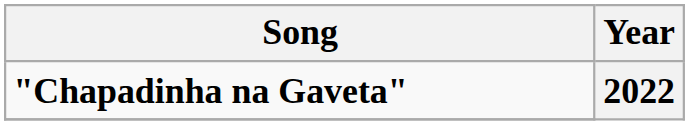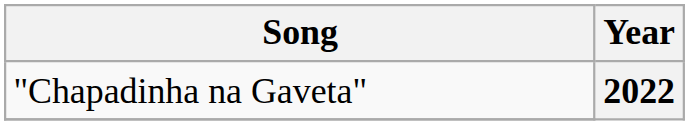(211, 89) bold -> (190, 89) normal
